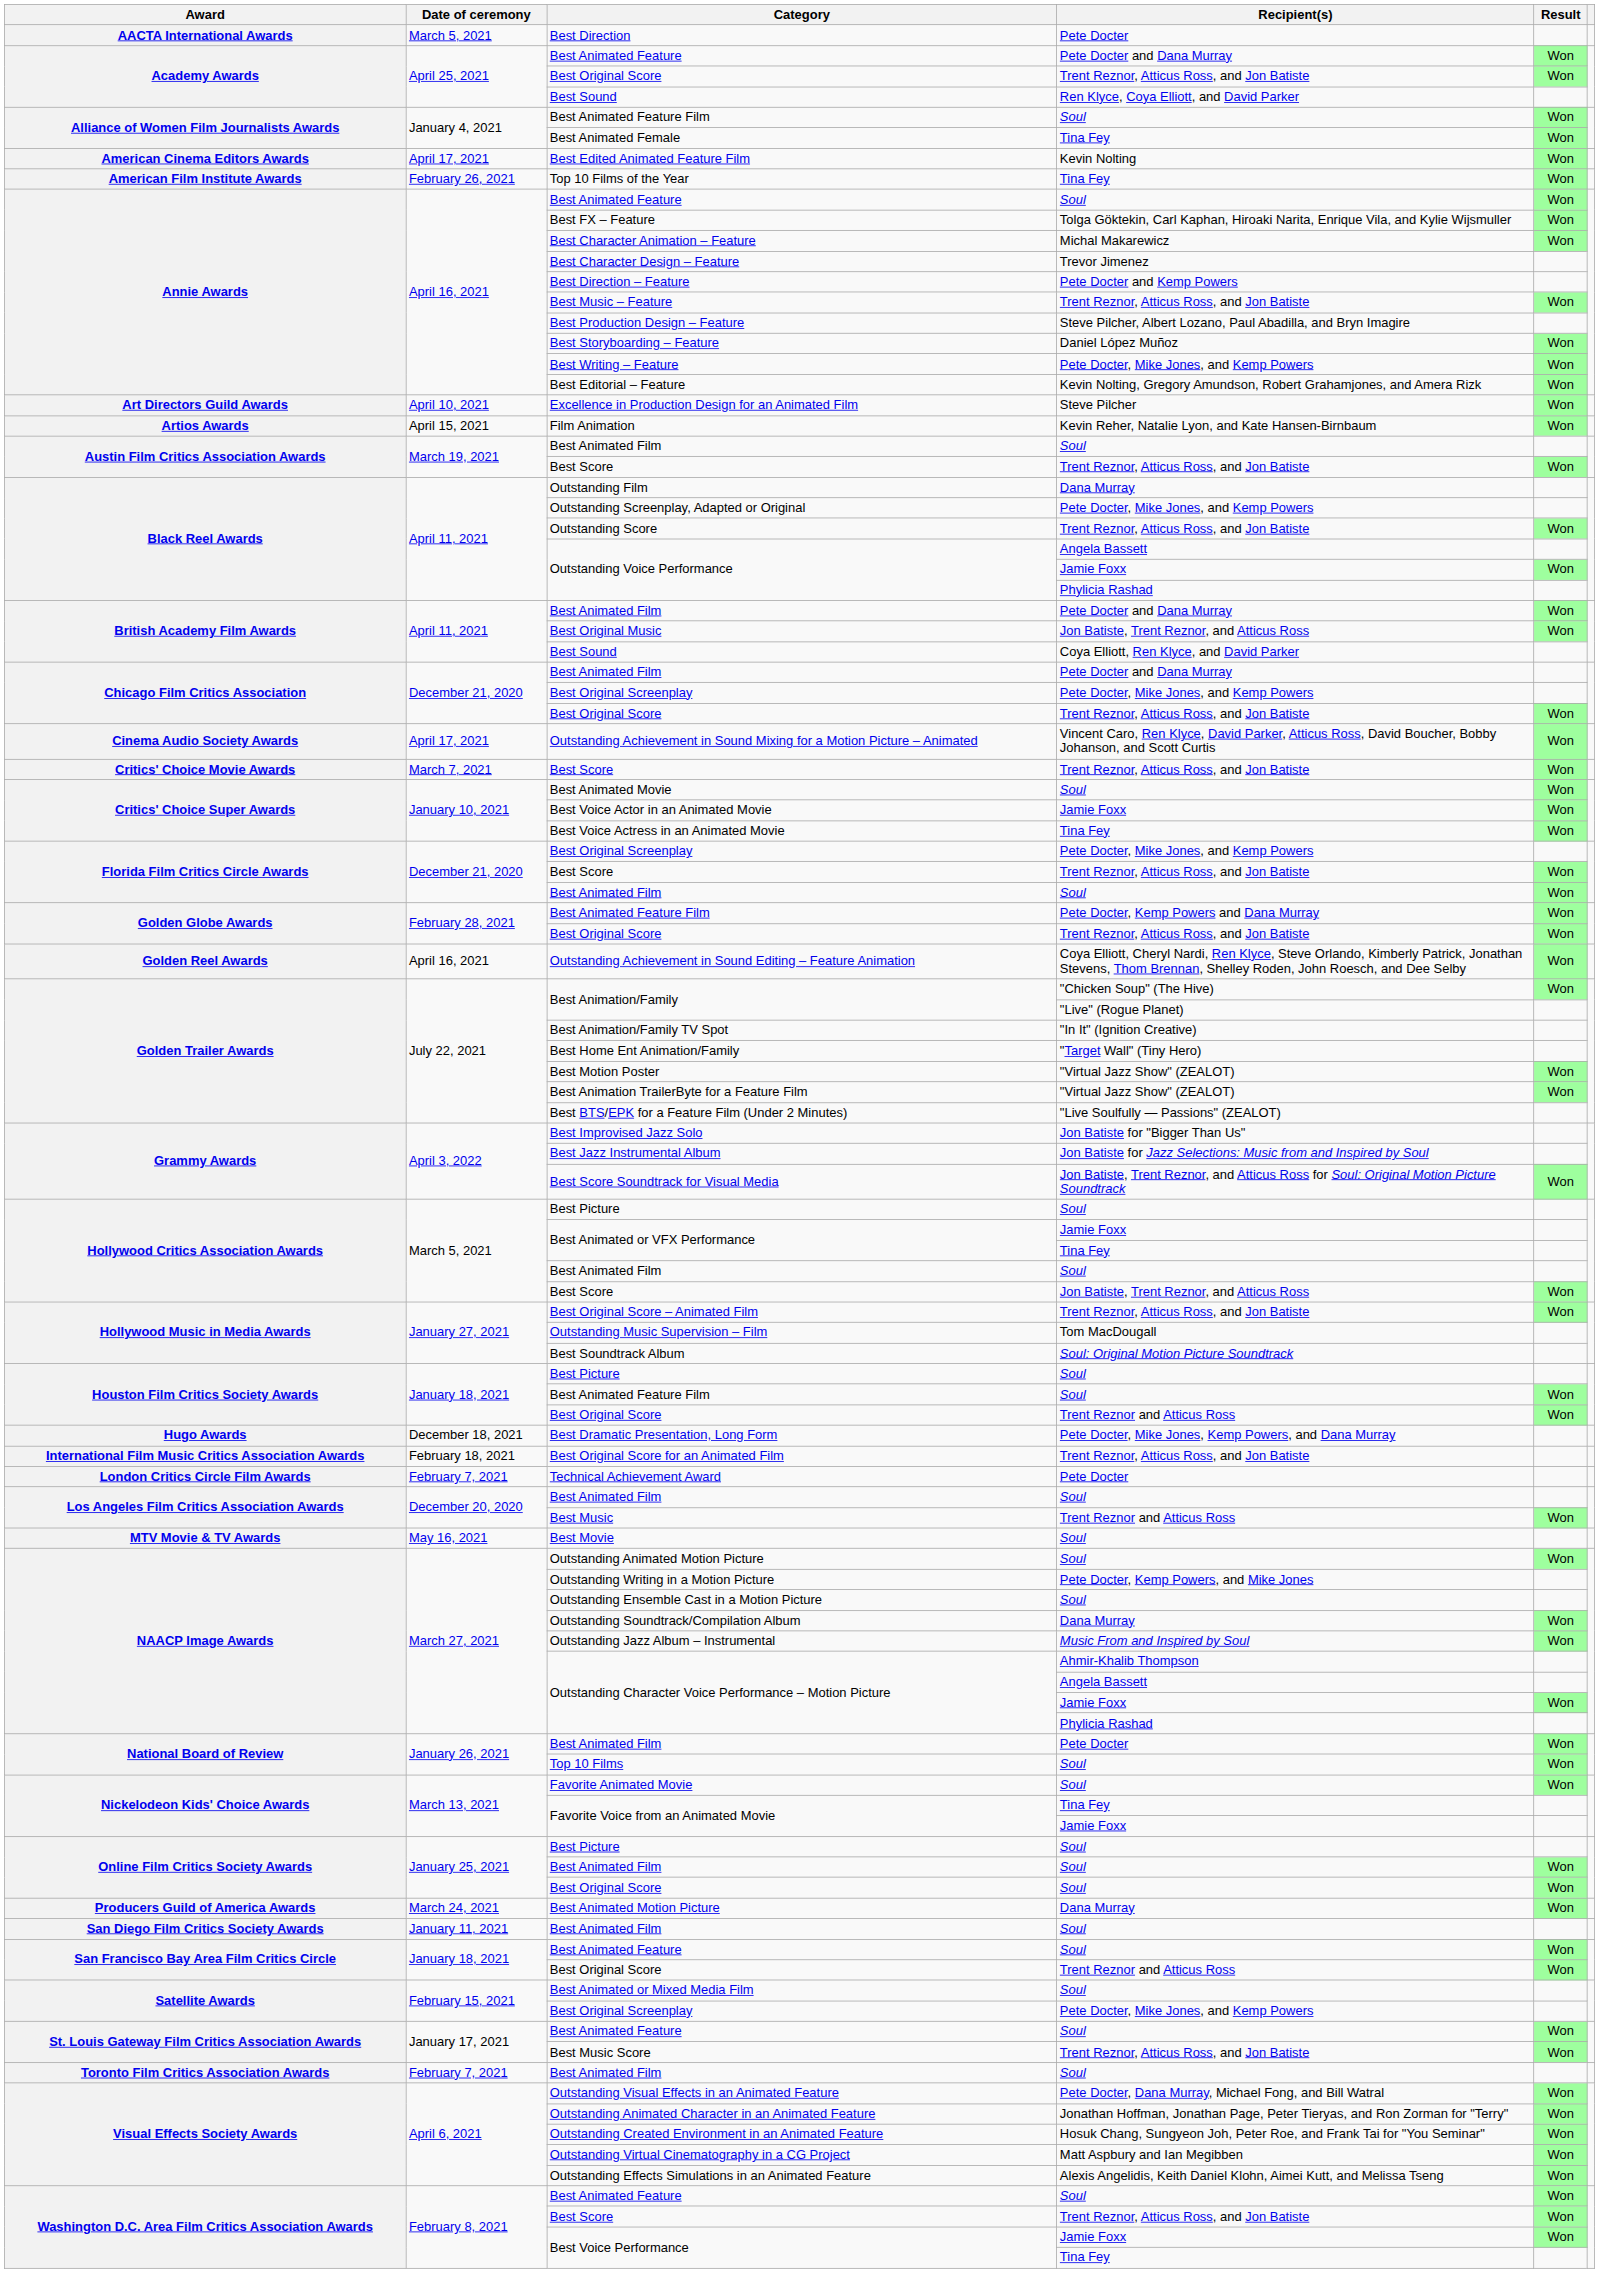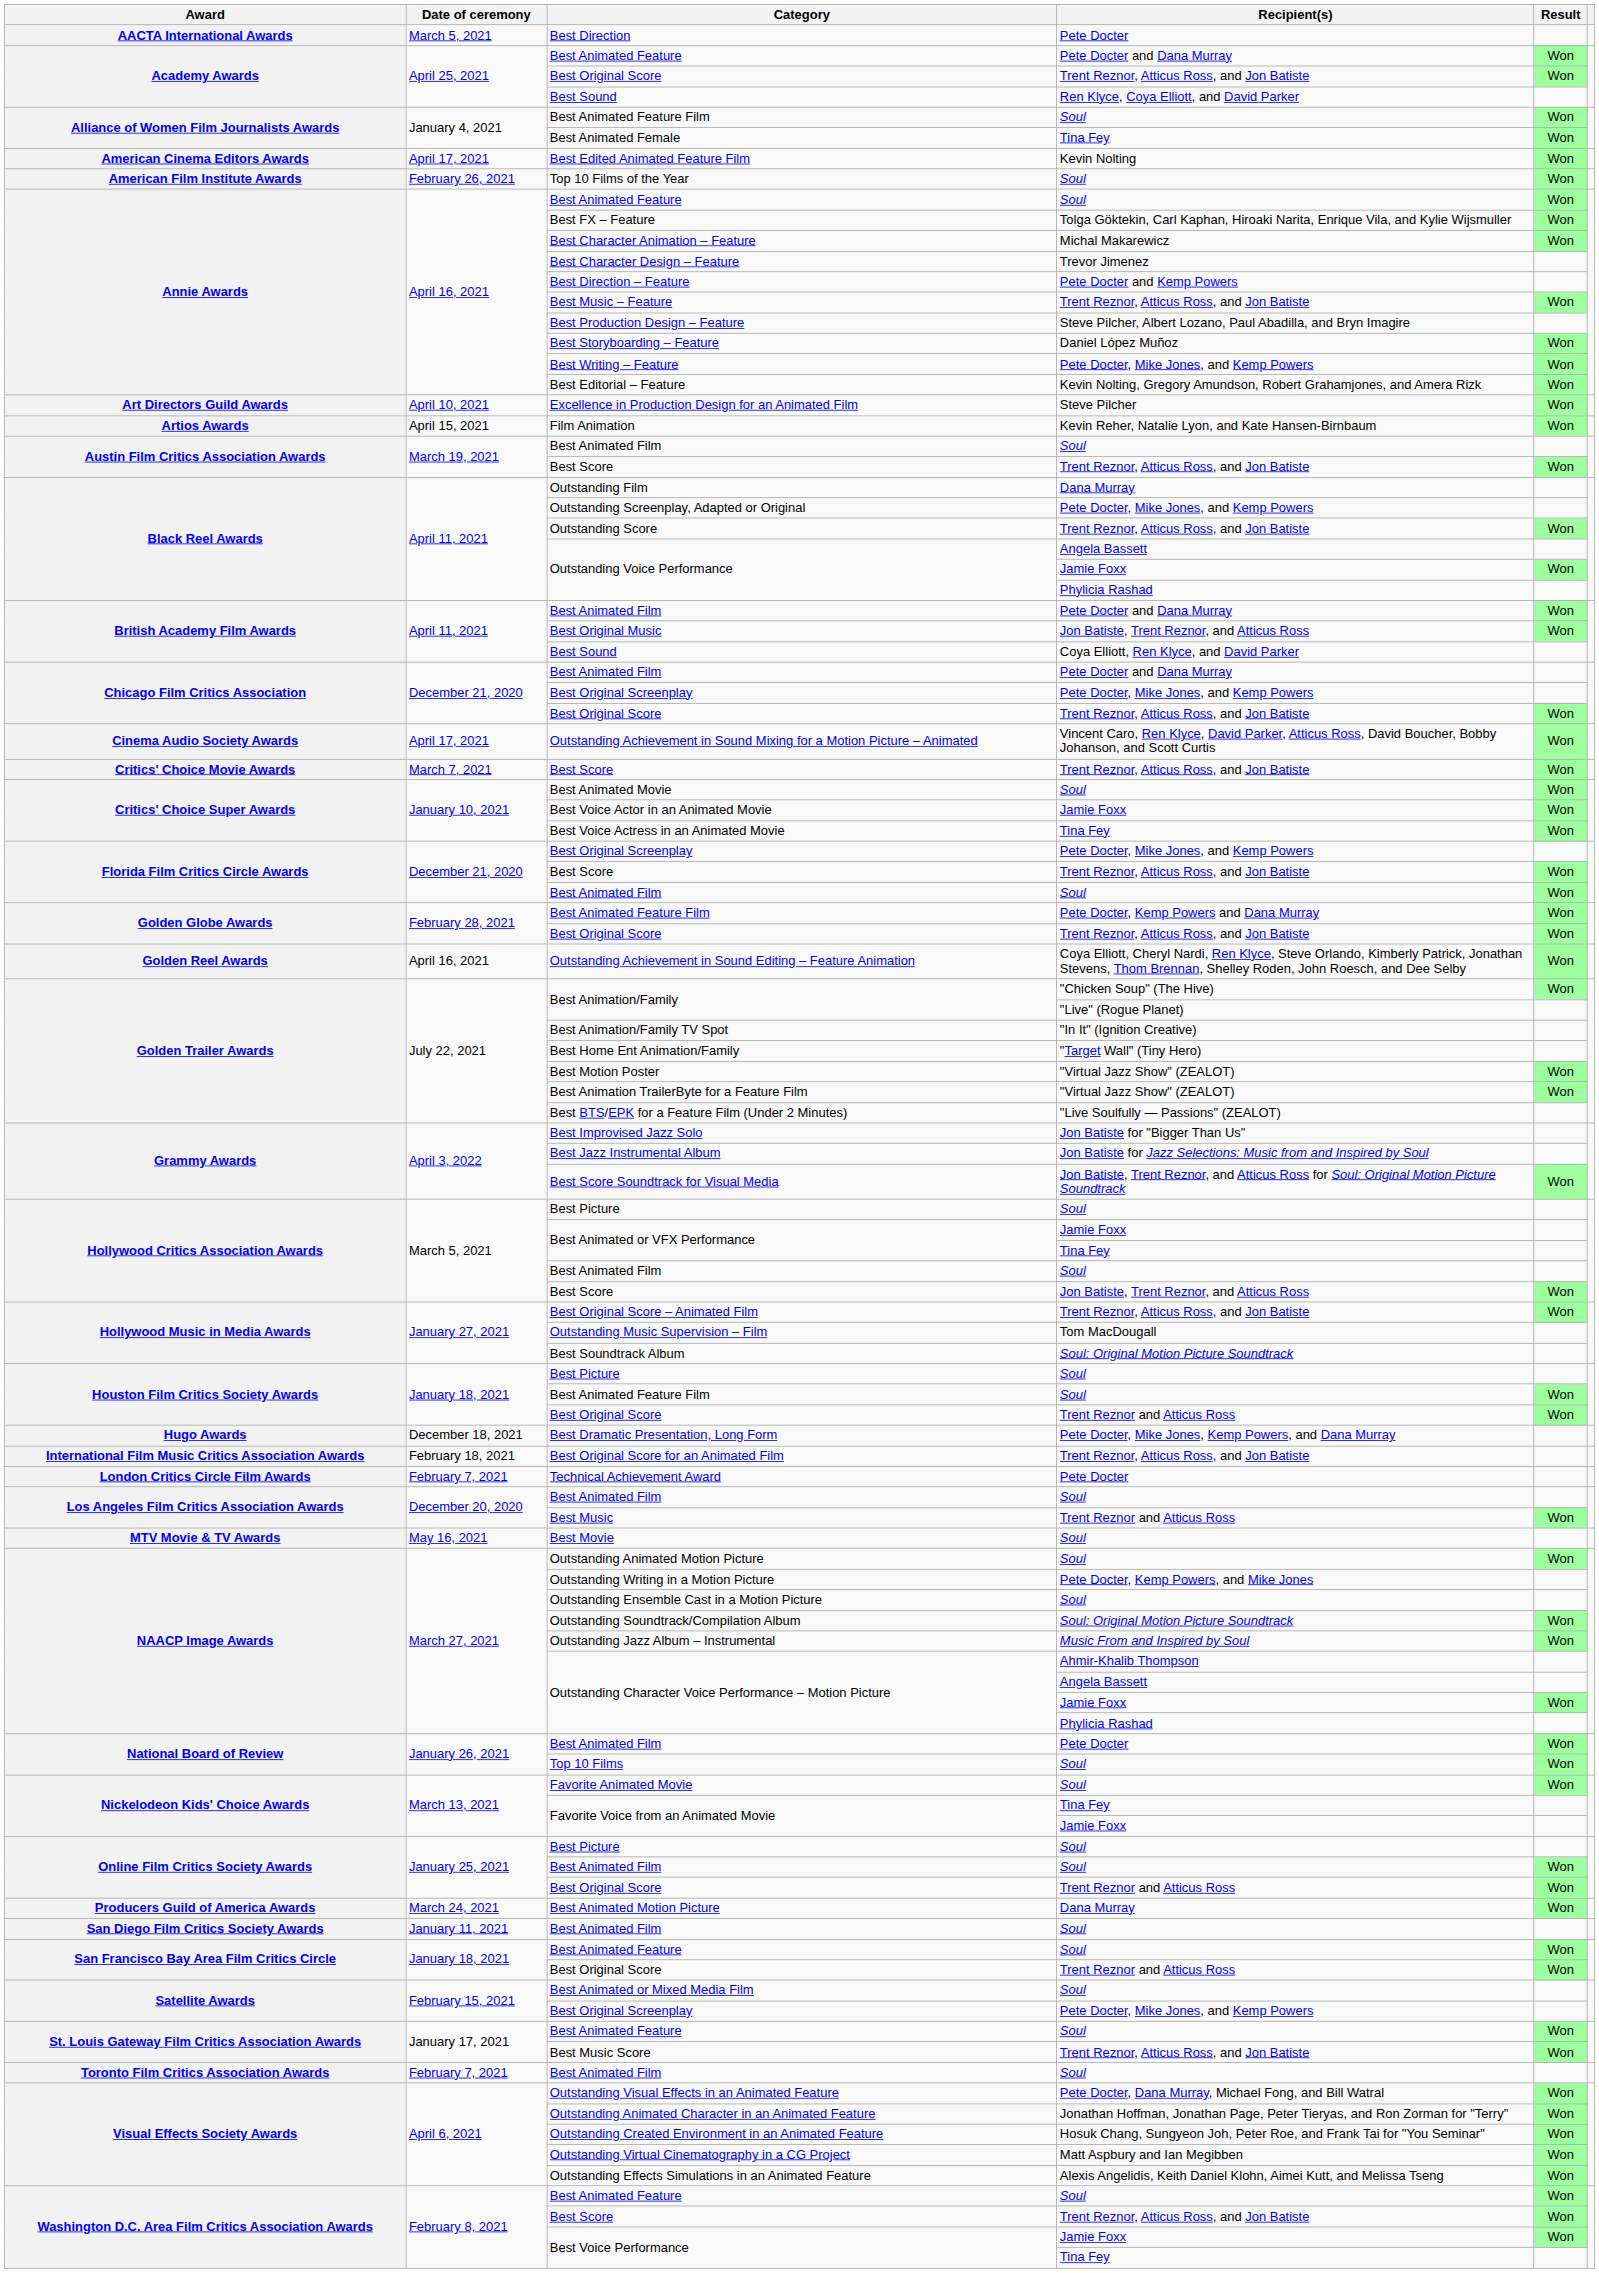(1085, 179) Tina Fey -> (1073, 179) Soul
(1097, 1620) Dana Murray -> (1177, 1620) Soul: Original Motion Picture Soundtrack
(1073, 1887) Soul -> (1148, 1887) Trent Reznor and Atticus Ross
